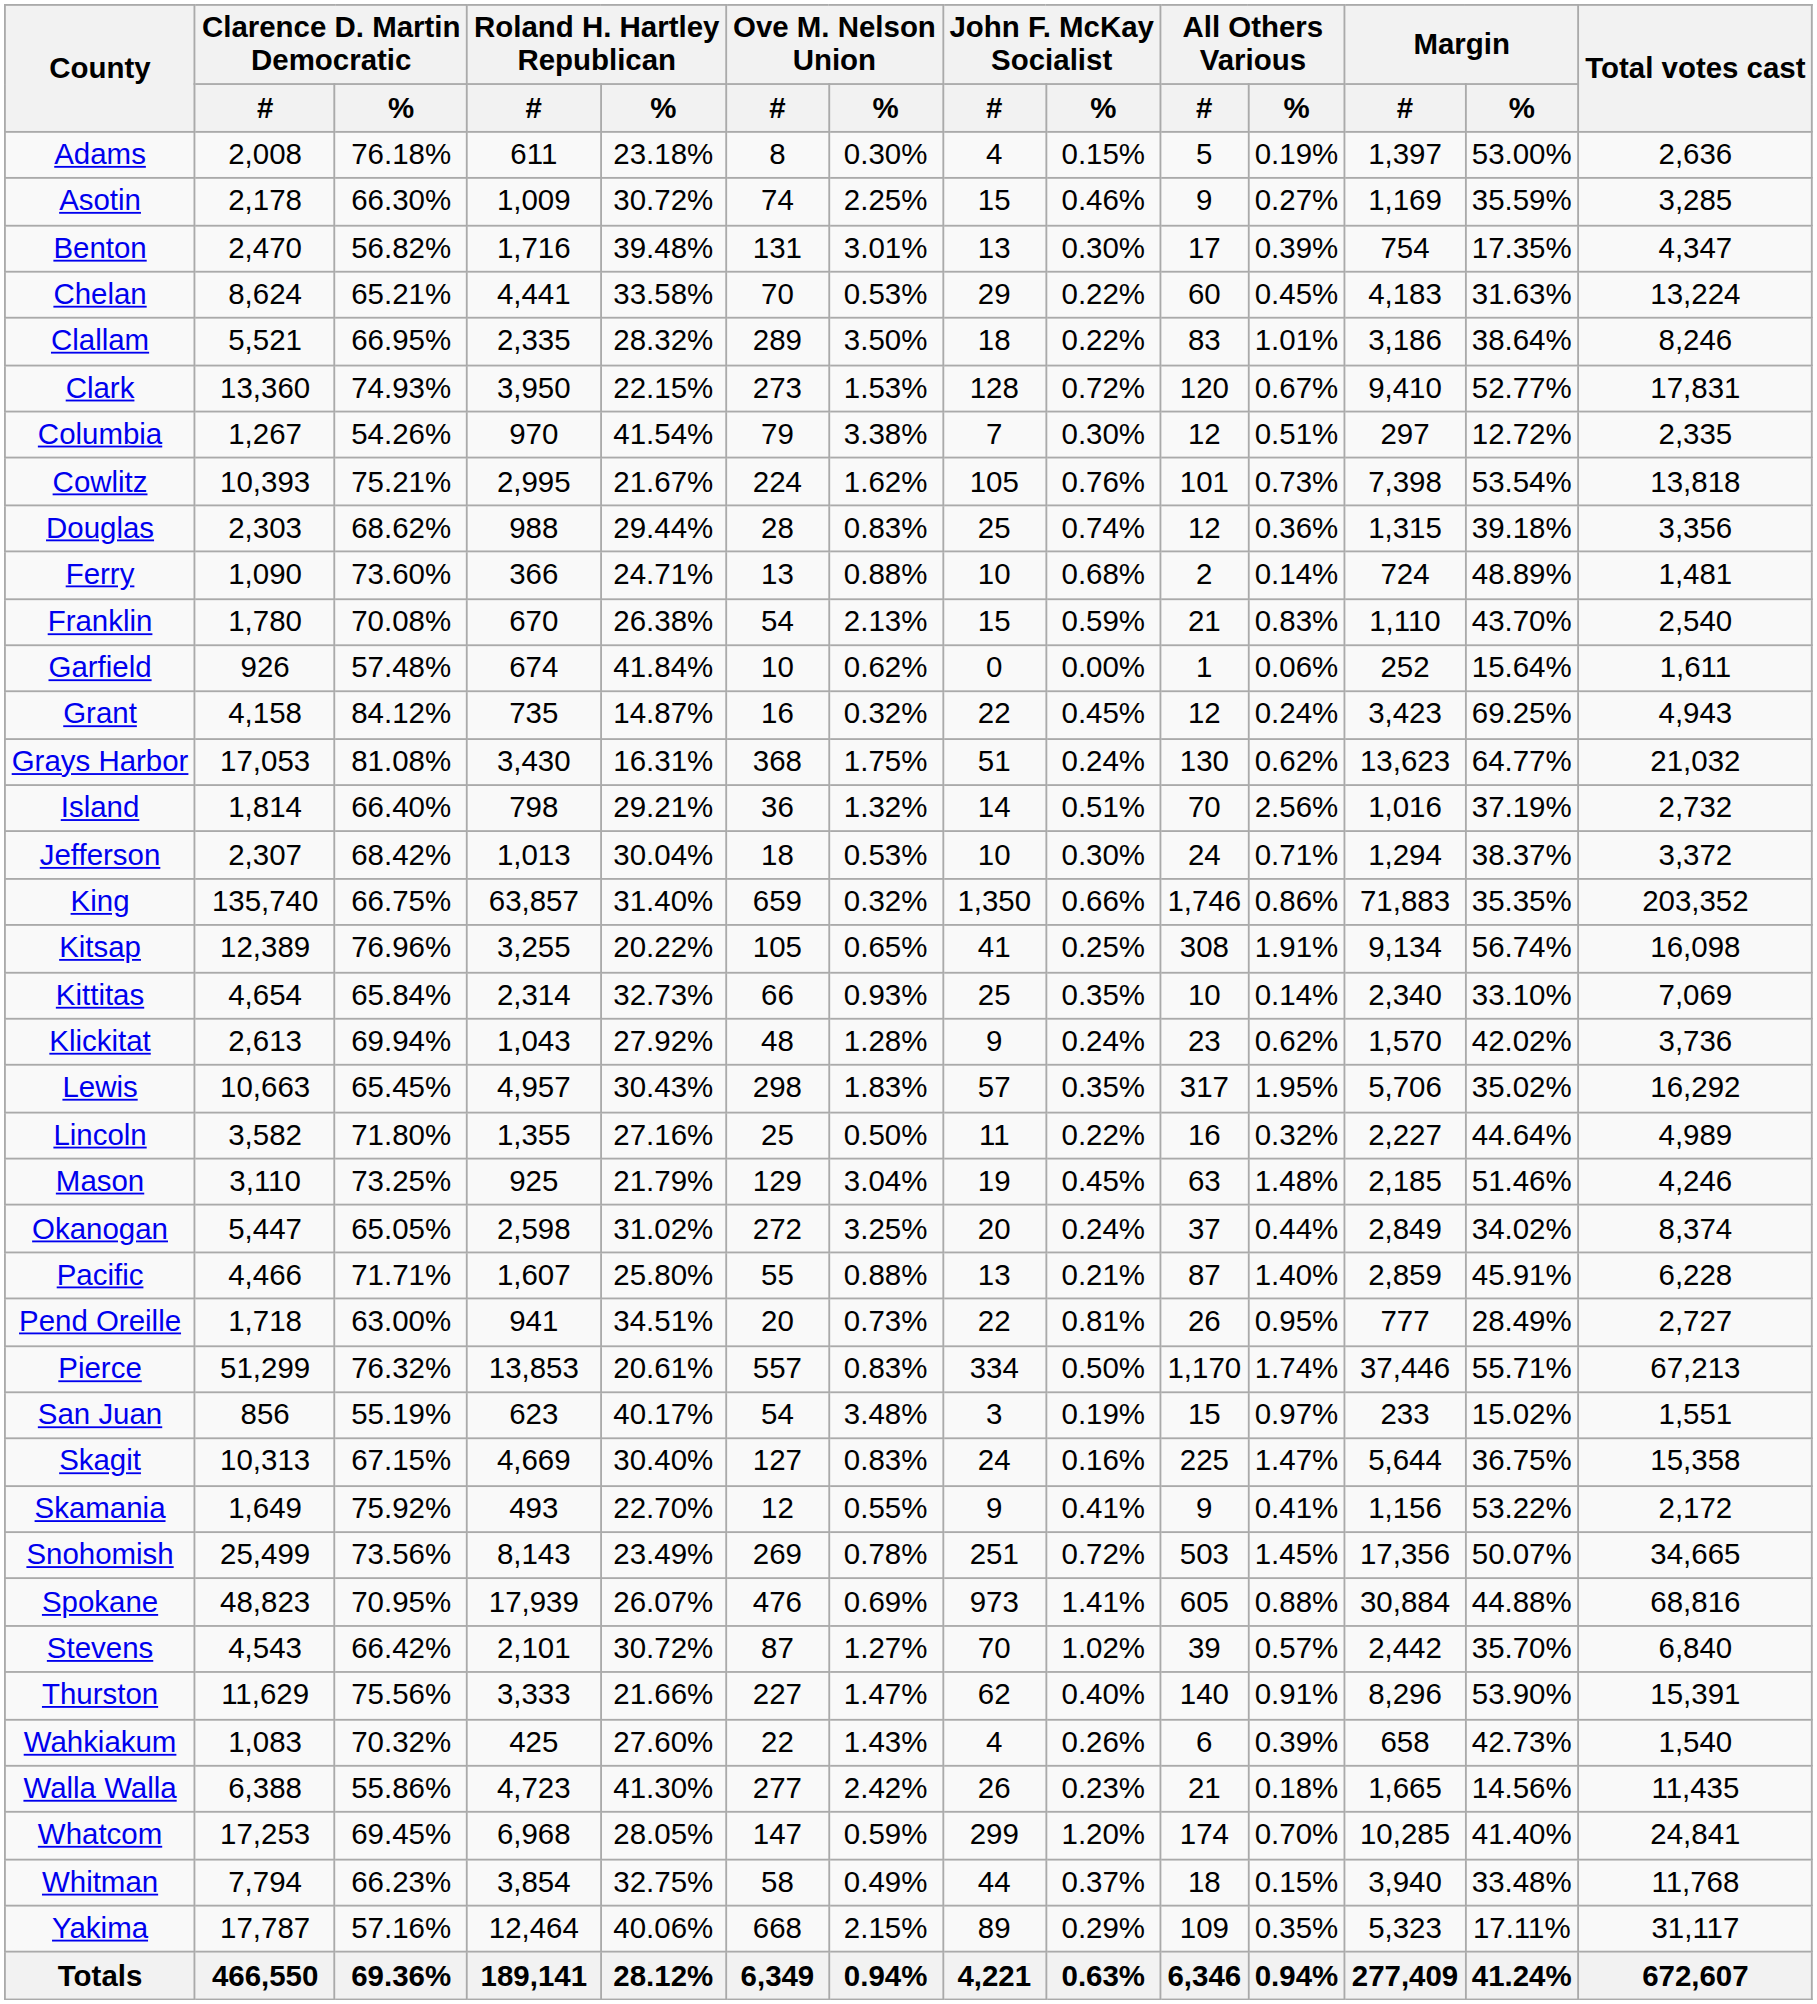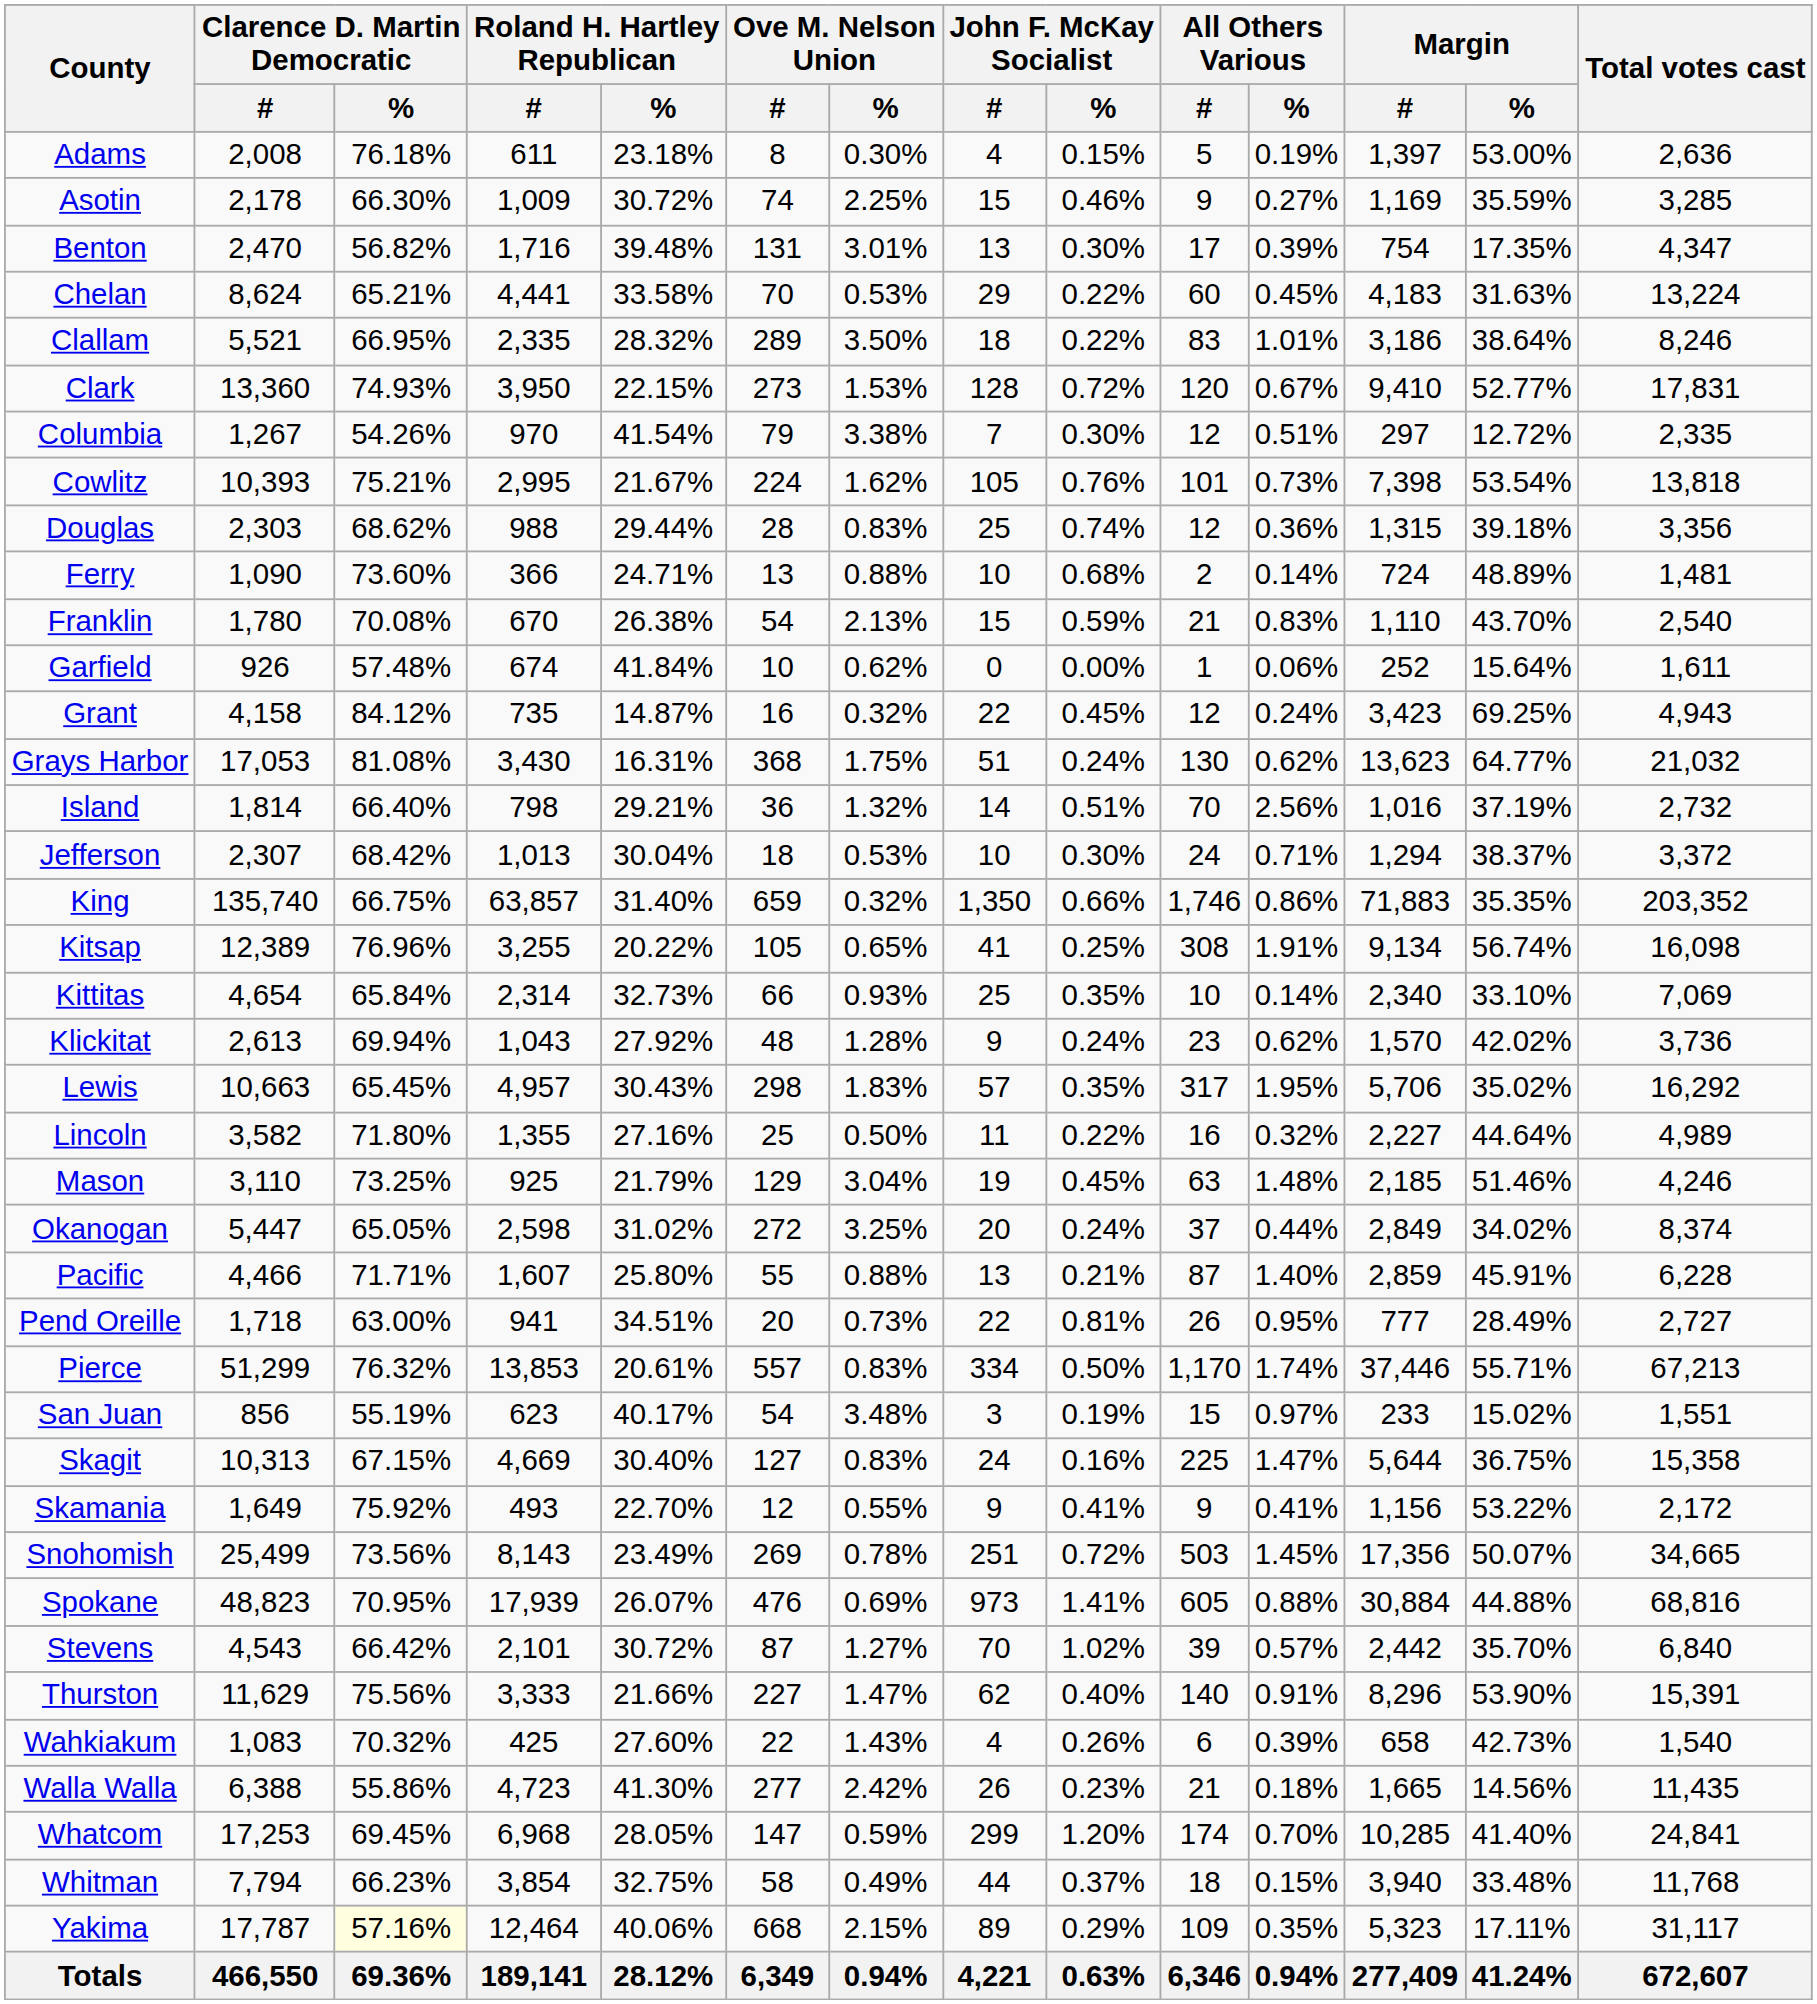(401, 1928) no background -> (401, 1928) lightyellow background
